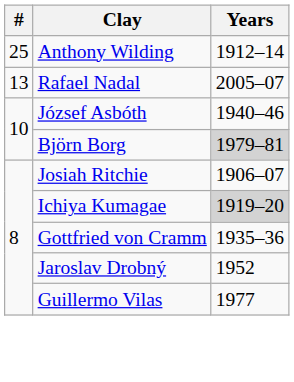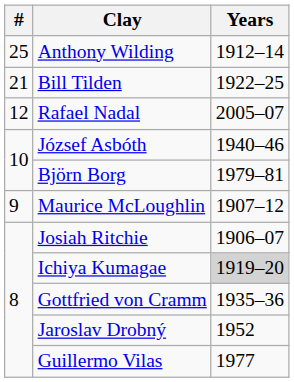+ row: (80, 82)
(19, 82) 13 -> (19, 113) 12
(250, 144) lightgrey background -> (250, 175) no background
+ row: (121, 206)
